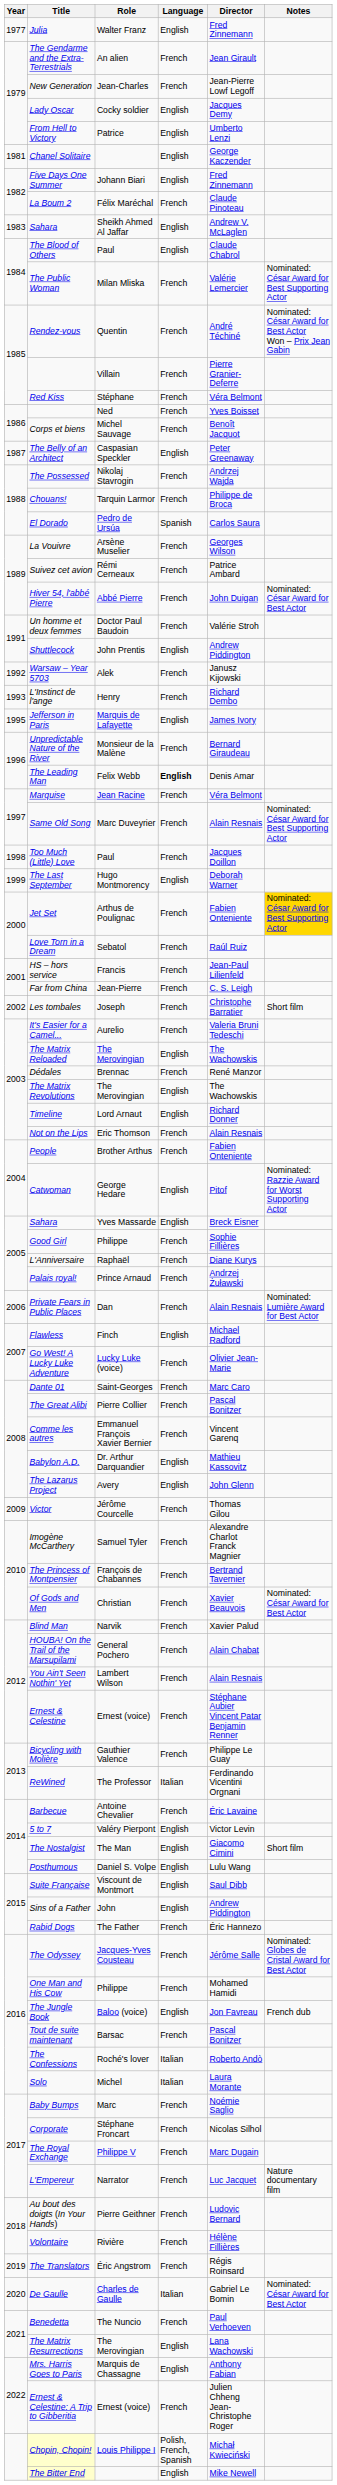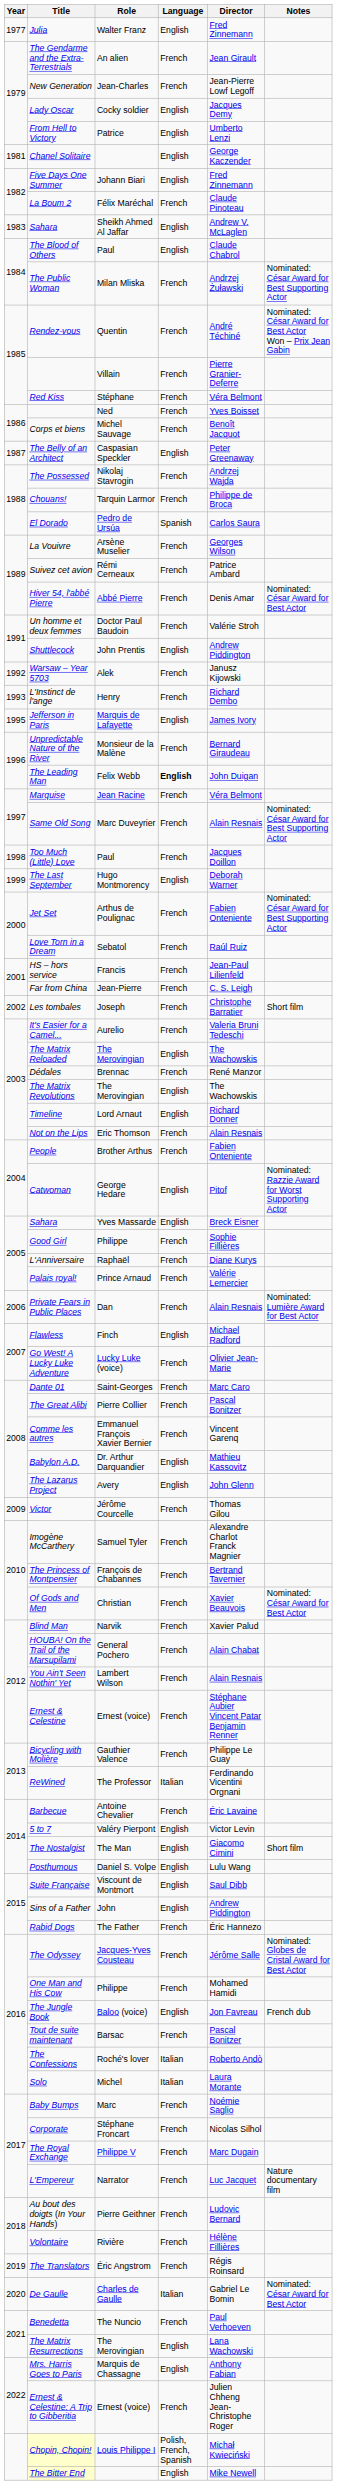(229, 283) Valérie Lemercier -> (226, 283) Andrzej Żuławski
(234, 598) John Duigan -> (232, 598) Denis Amar
(232, 777) Denis Amar -> (234, 777) John Duigan
(298, 913) gold background -> (298, 913) no background
(226, 1278) Andrzej Żuławski -> (229, 1278) Valérie Lemercier
